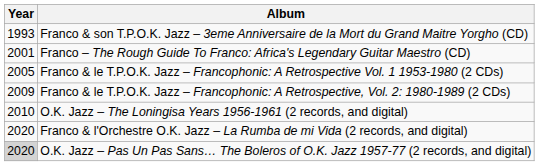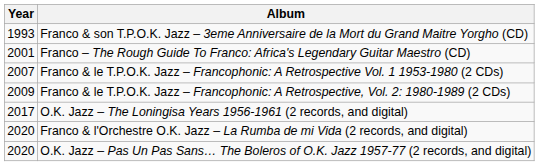(21, 72) 2005 -> (21, 72) 2007
(21, 111) 2010 -> (21, 111) 2017
(21, 151) lightgrey background -> (21, 151) no background
